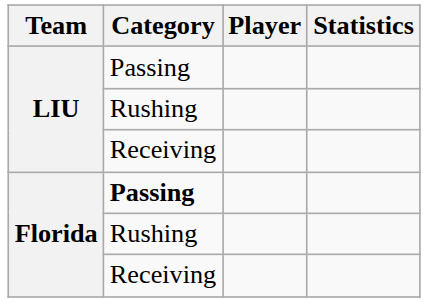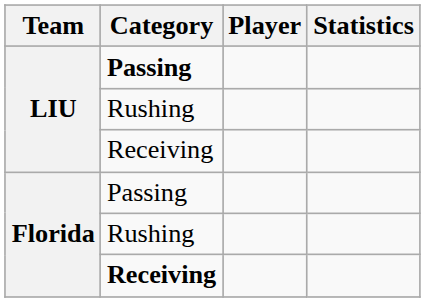(150, 67) normal -> (149, 67) bold
(152, 192) bold -> (147, 192) normal
(163, 275) normal -> (162, 275) bold
